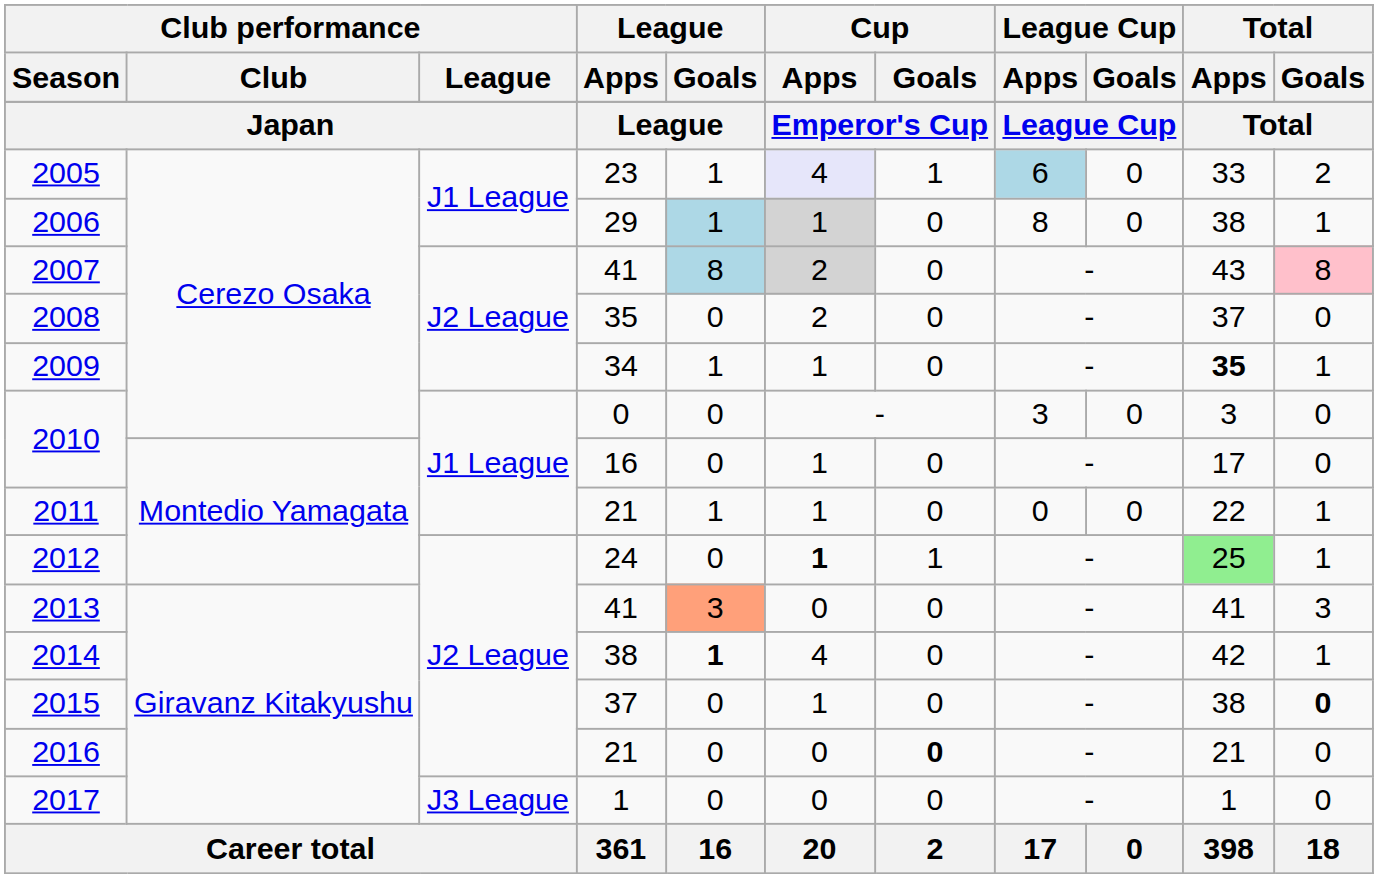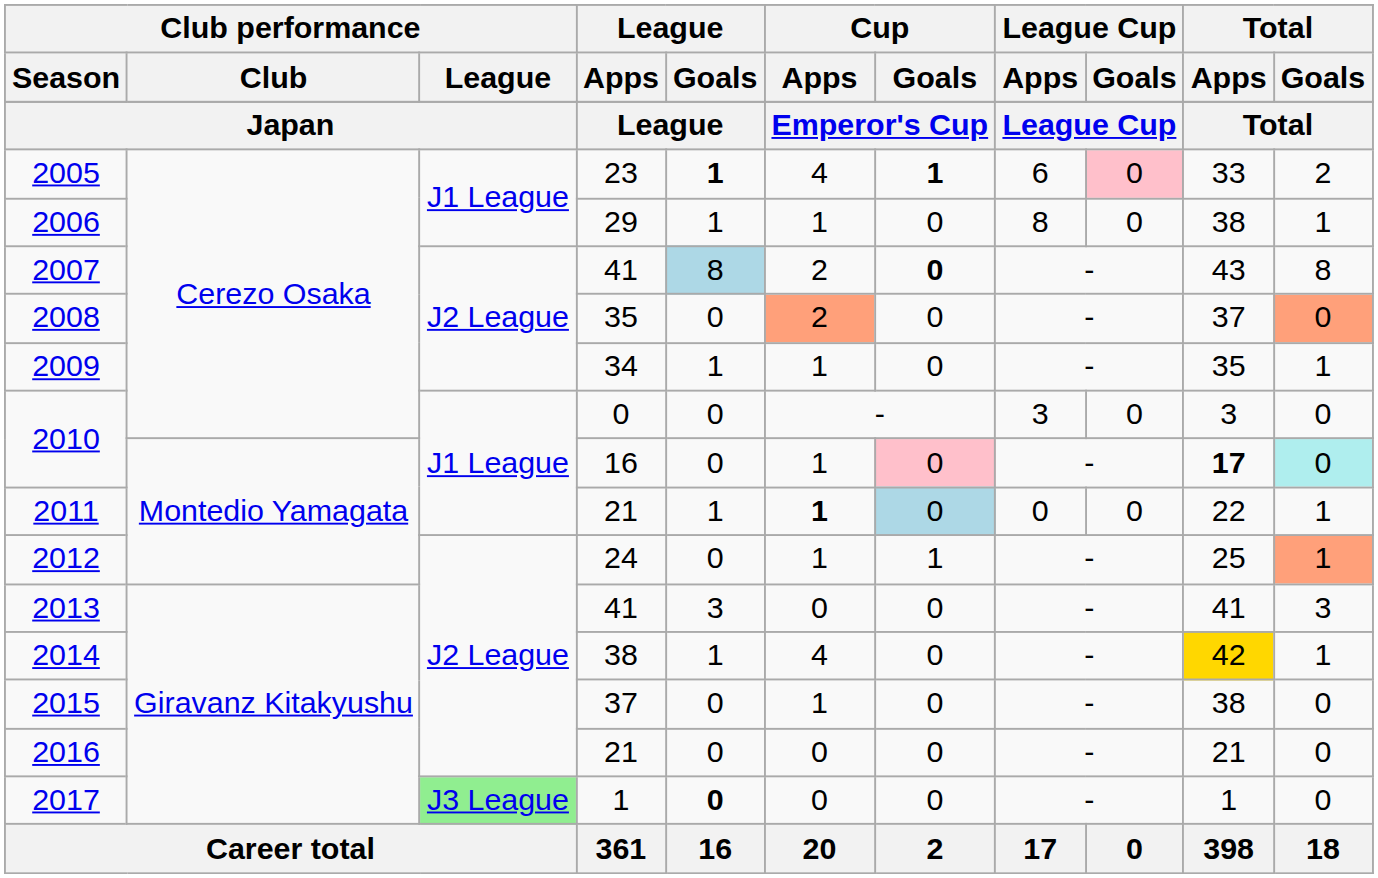(715, 173) normal -> (715, 173) bold
(820, 173) lavender background -> (820, 173) no background
(935, 173) normal -> (935, 173) bold
(1040, 173) lightblue background -> (1040, 173) no background
(1134, 173) no background -> (1134, 173) pink background
(715, 221) lightblue background -> (715, 221) no background
(820, 221) lightgrey background -> (820, 221) no background
(820, 269) lightgrey background -> (820, 269) no background
(935, 269) normal -> (935, 269) bold
(1323, 269) pink background -> (1323, 269) no background
(820, 317) no background -> (820, 317) lightsalmon background
(1323, 317) no background -> (1323, 317) lightsalmon background
(1229, 366) bold -> (1229, 366) normal
(935, 462) no background -> (935, 462) pink background
(1229, 462) normal -> (1229, 462) bold
(1323, 462) no background -> (1323, 462) paleturquoise background
(820, 510) normal -> (820, 510) bold
(935, 510) no background -> (935, 510) lightblue background
(820, 558) bold -> (820, 558) normal
(1229, 558) lightgreen background -> (1229, 558) no background
(1323, 558) no background -> (1323, 558) lightsalmon background
(715, 607) lightsalmon background -> (715, 607) no background
(715, 655) bold -> (715, 655) normal
(1229, 655) no background -> (1229, 655) gold background
(1323, 703) bold -> (1323, 703) normal
(935, 751) bold -> (935, 751) normal
(498, 800) no background -> (498, 800) lightgreen background
(715, 800) normal -> (715, 800) bold
